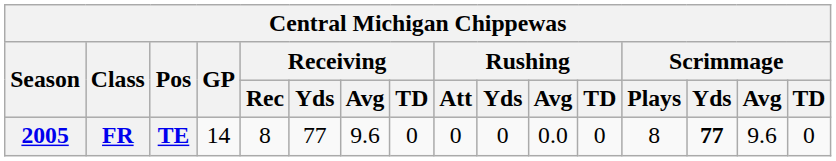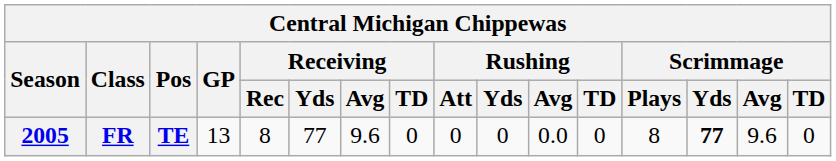(219, 135) 14 -> (219, 135) 13
